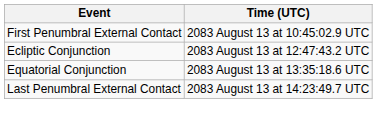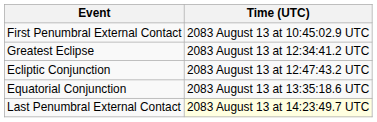+ row: (51, 51)
(278, 88) no background -> (278, 107) lightyellow background
